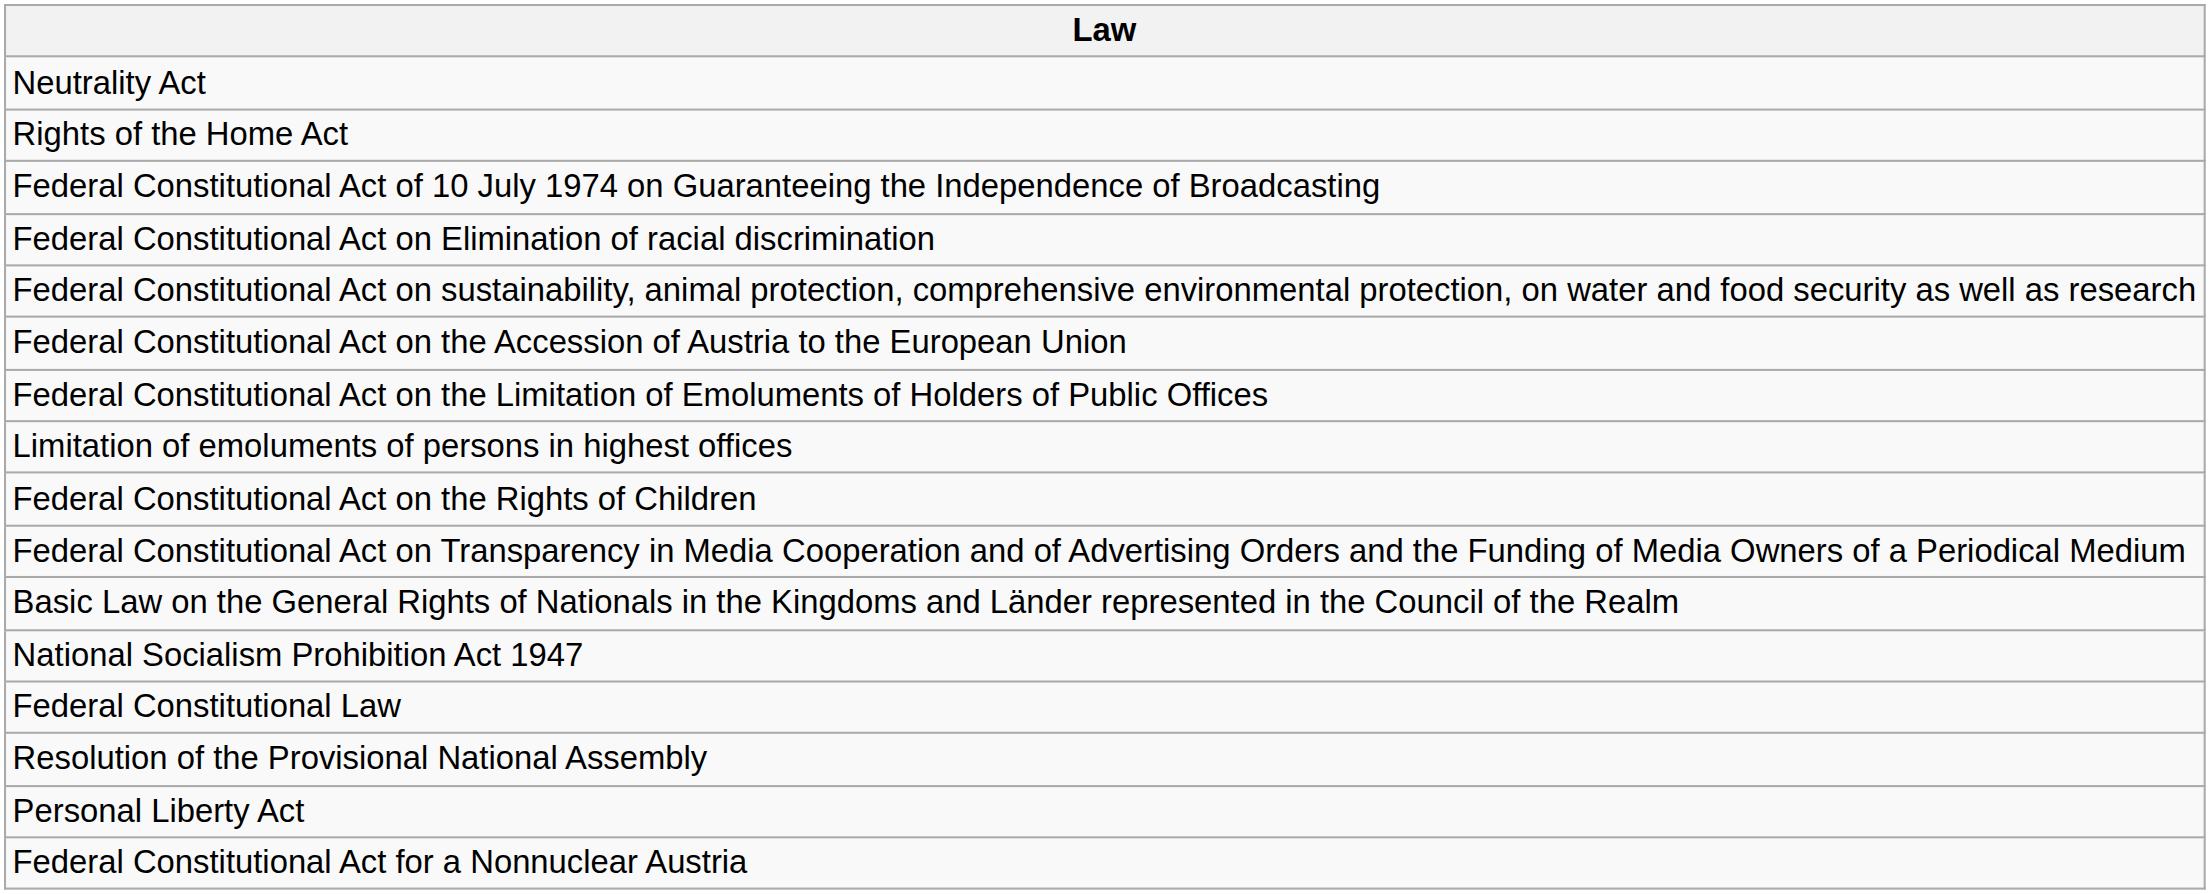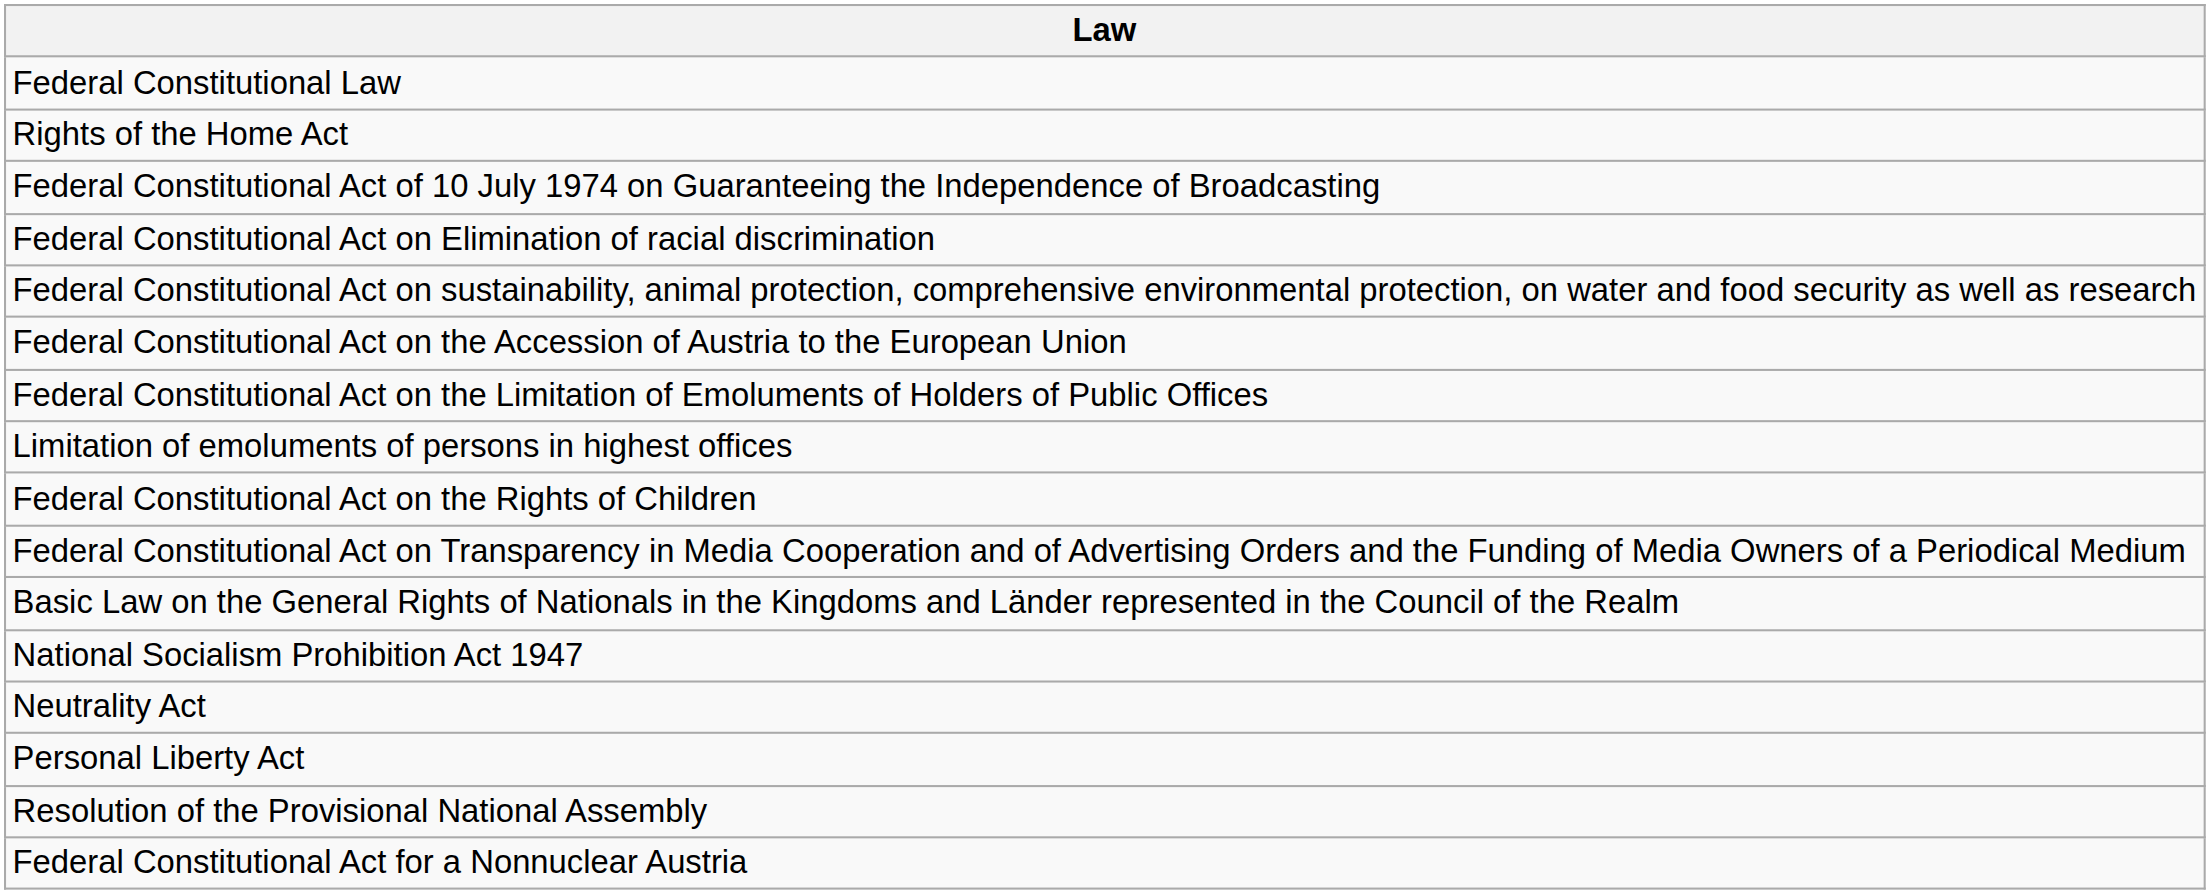(109, 82) Neutrality Act -> (207, 82) Federal Constitutional Law
(207, 706) Federal Constitutional Law -> (109, 706) Neutrality Act
(360, 758) Resolution of the Provisional National Assembly -> (158, 758) Personal Liberty Act
(158, 810) Personal Liberty Act -> (360, 810) Resolution of the Provisional National Assembly
